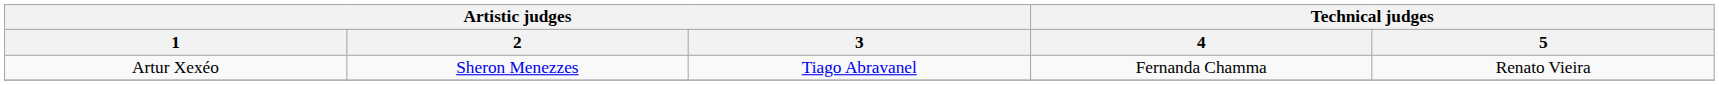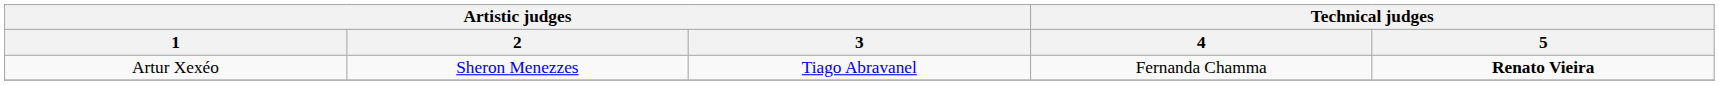(1543, 67) normal -> (1543, 67) bold
